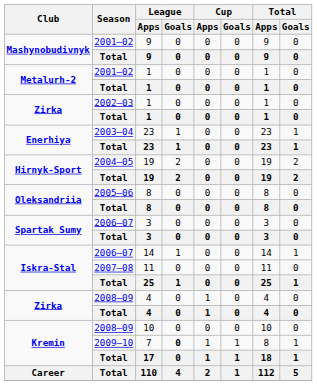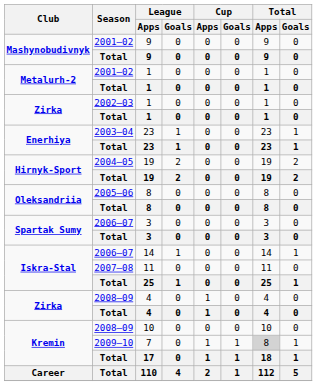(178, 343) bold -> (178, 343) normal
(266, 343) no background -> (266, 343) lightgrey background
